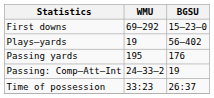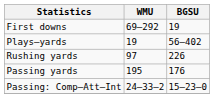(188, 27) 15–23–0 -> (174, 27) 19
+ row: (42, 56)
(174, 71) 19 -> (188, 86) 15–23–0
- row: (56, 86)
